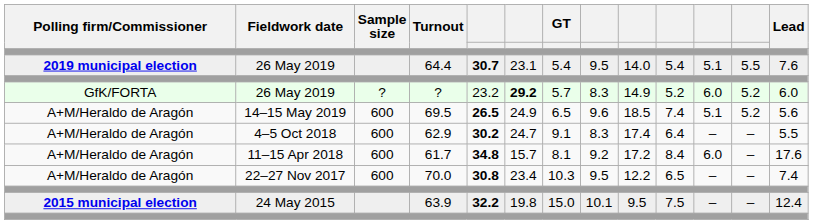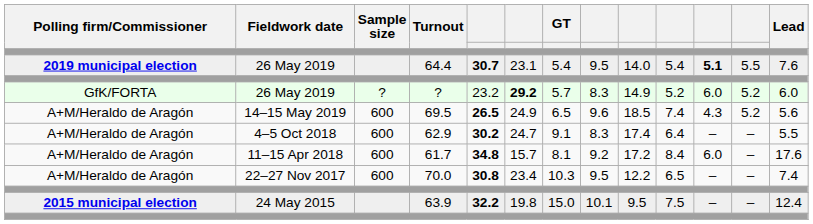(713, 65) normal -> (713, 65) bold
(713, 113) 5.1 -> (713, 113) 4.3
